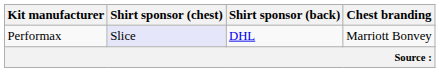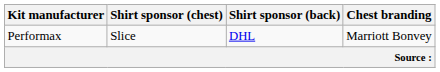(123, 35) lavender background -> (123, 35) no background
